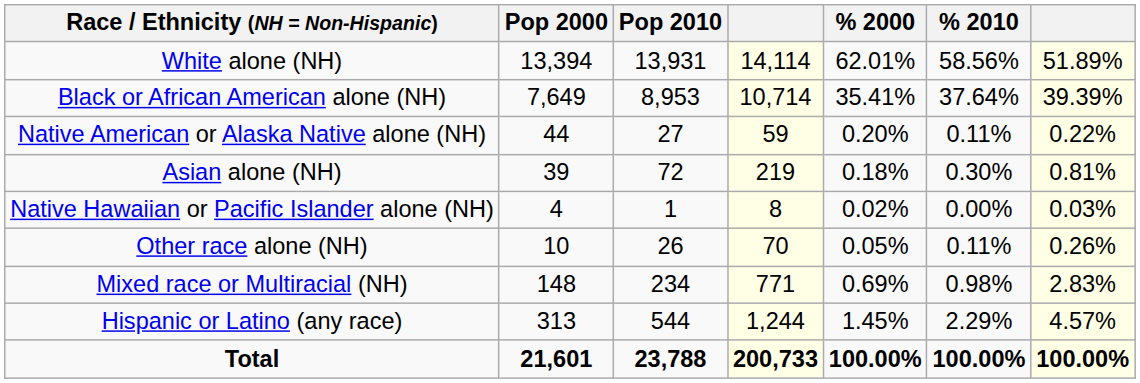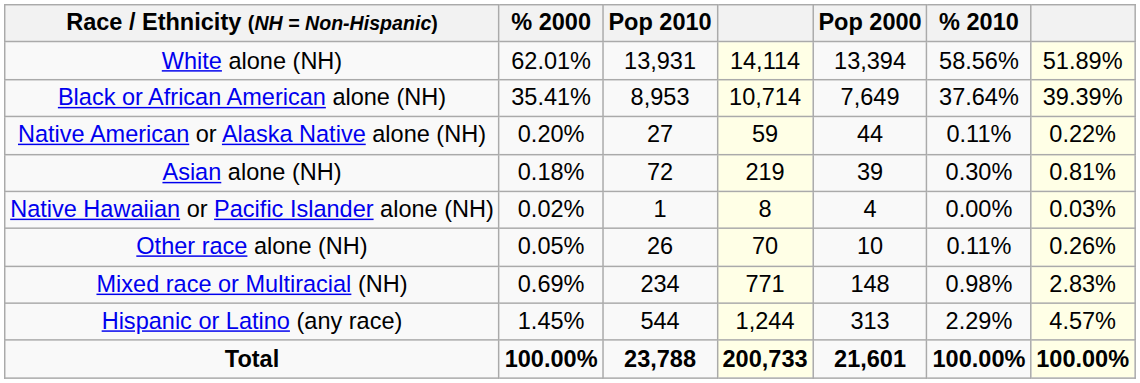columns swapped: (556, 23) <-> (875, 23)
